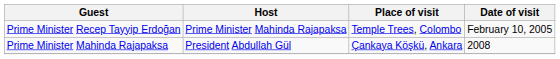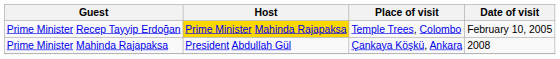(266, 29) no background -> (266, 29) gold background
